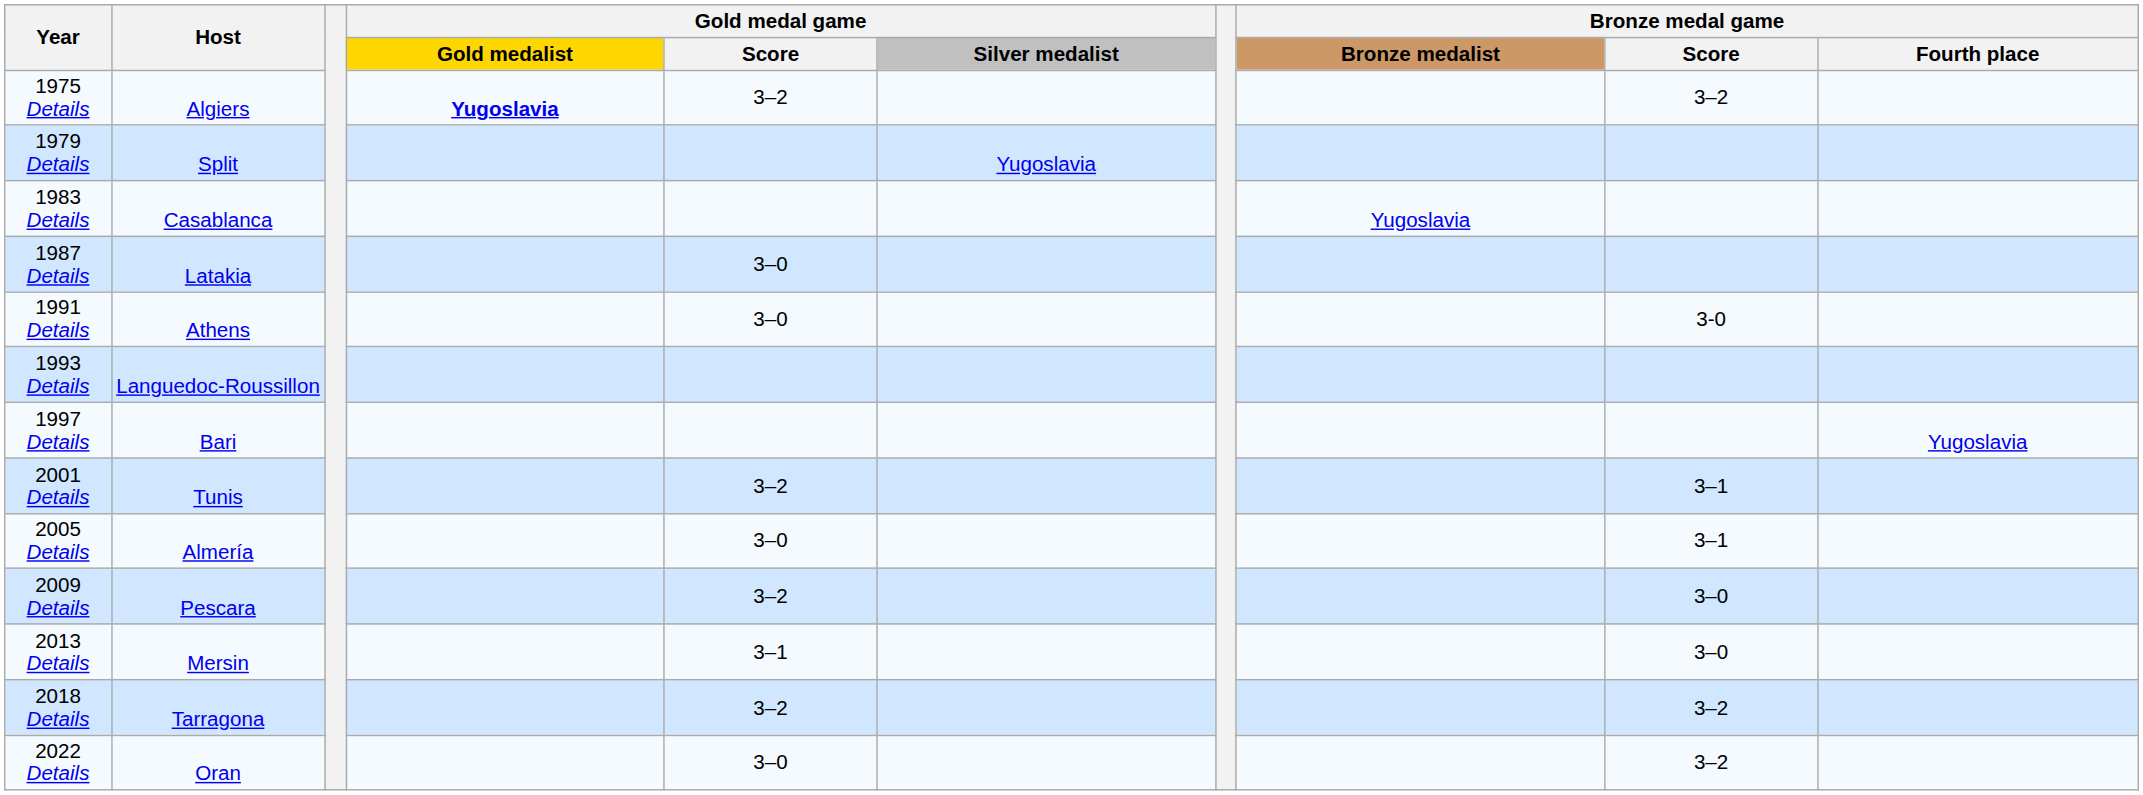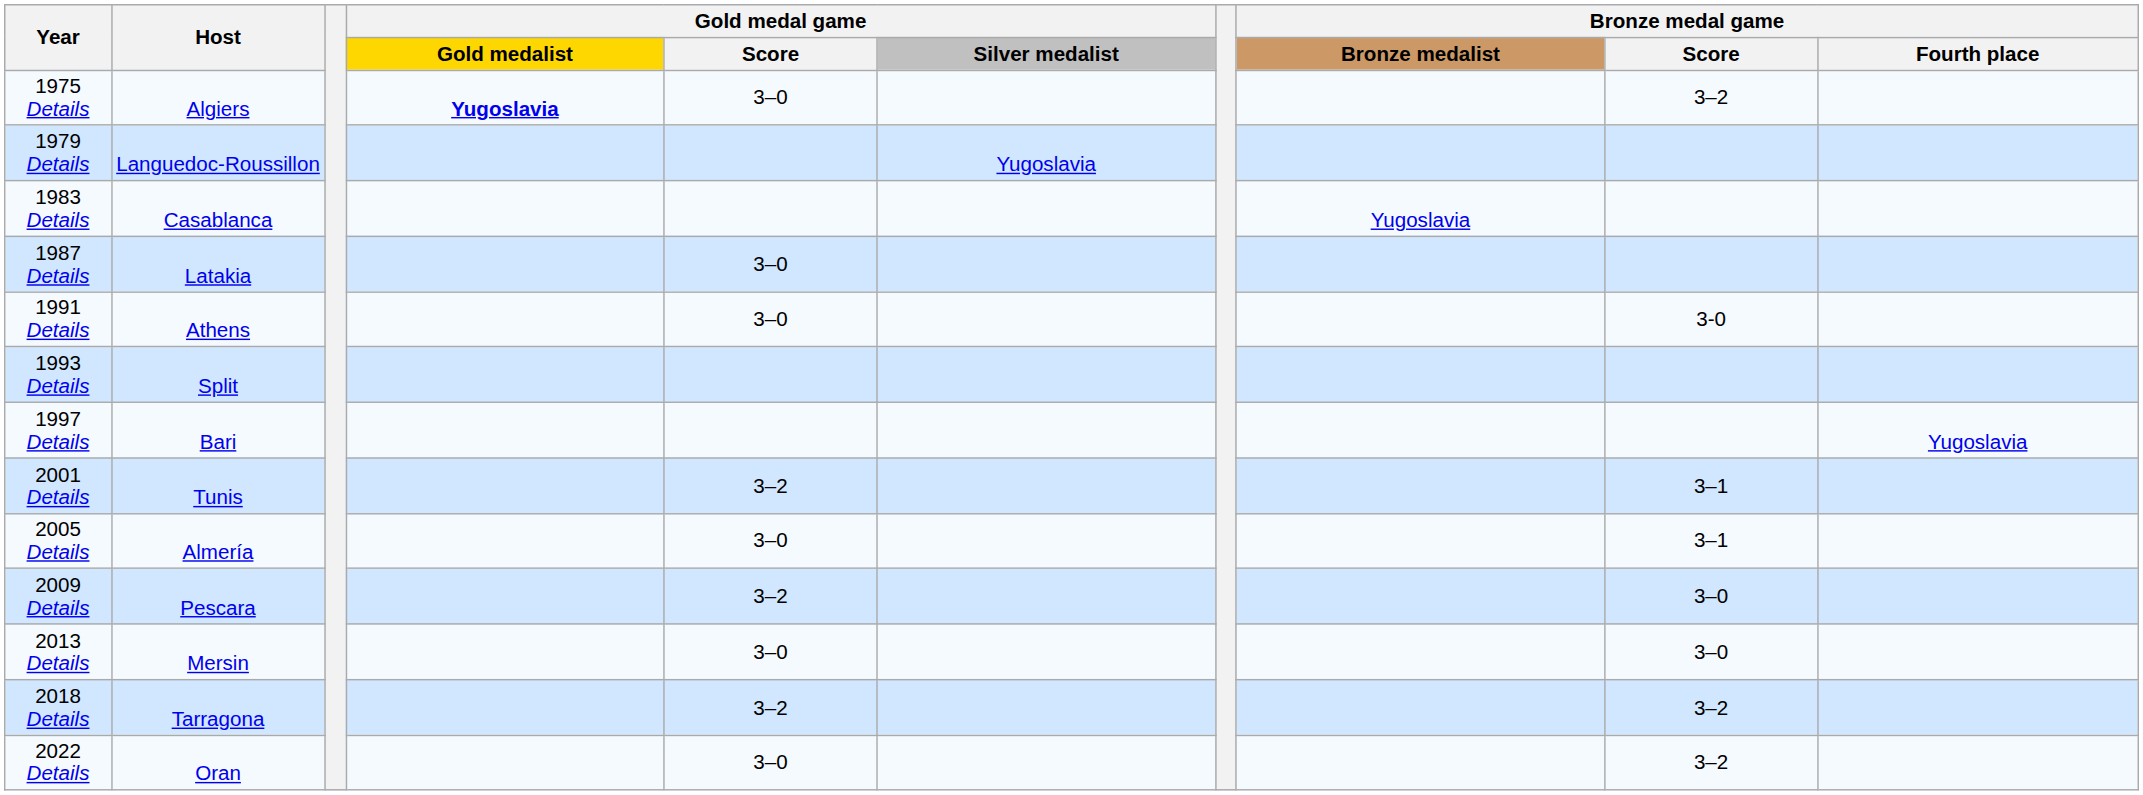(771, 98) 3–2 -> (771, 98) 3–0
(218, 165) Split -> (218, 165) Languedoc-Roussillon
(218, 386) Languedoc-Roussillon -> (218, 386) Split
(771, 652) 3–1 -> (771, 652) 3–0
